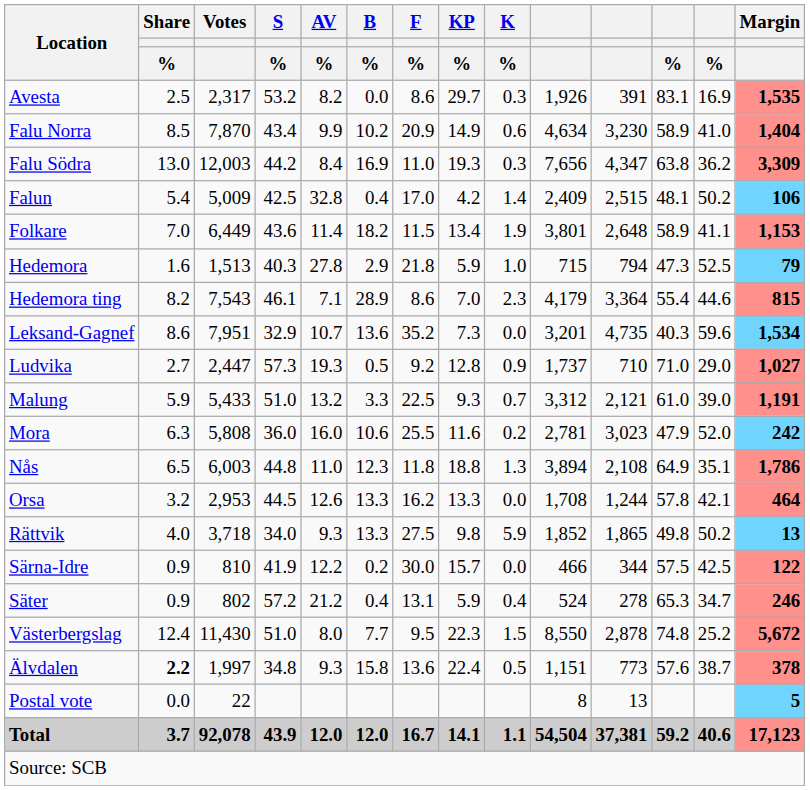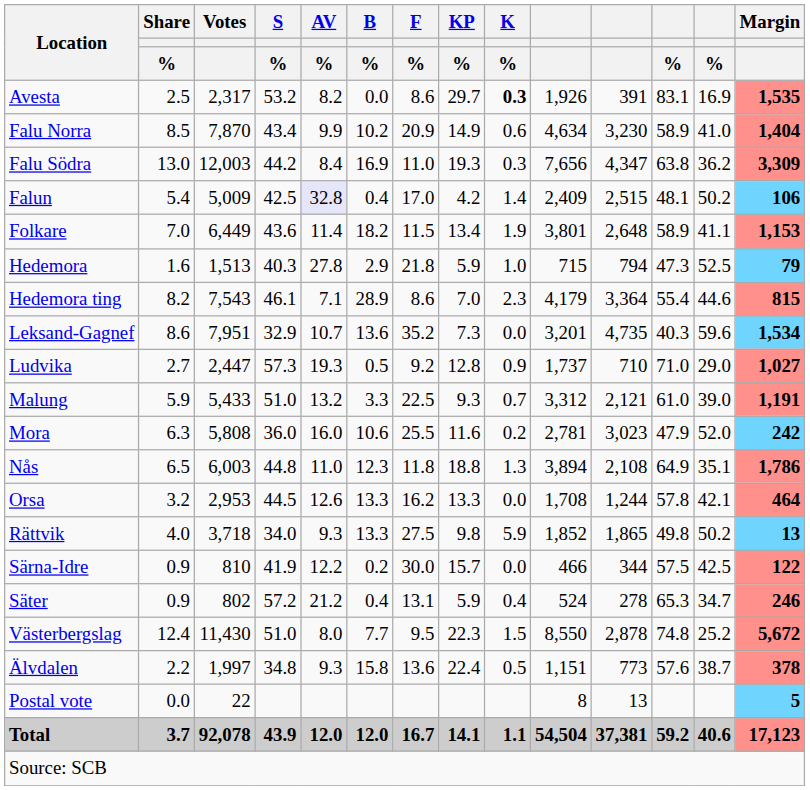(515, 97) normal -> (515, 97) bold
(326, 198) no background -> (326, 198) lavender background
(178, 667) bold -> (178, 667) normal
